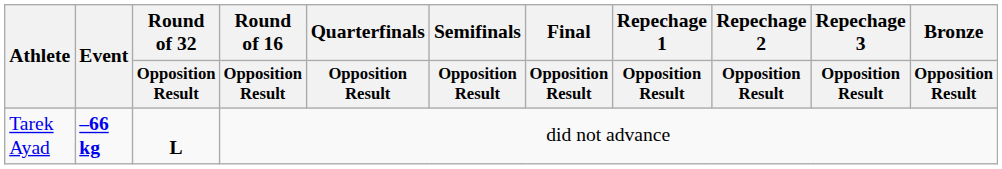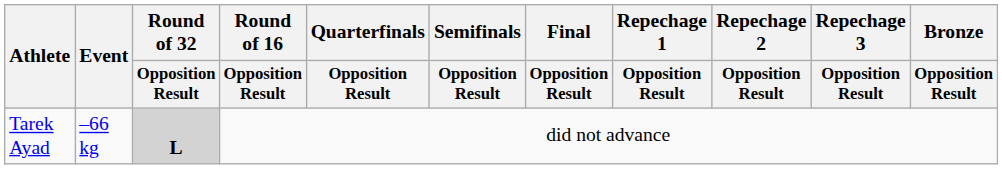(94, 135) bold -> (94, 135) normal
(176, 147) no background -> (176, 147) lightgrey background
